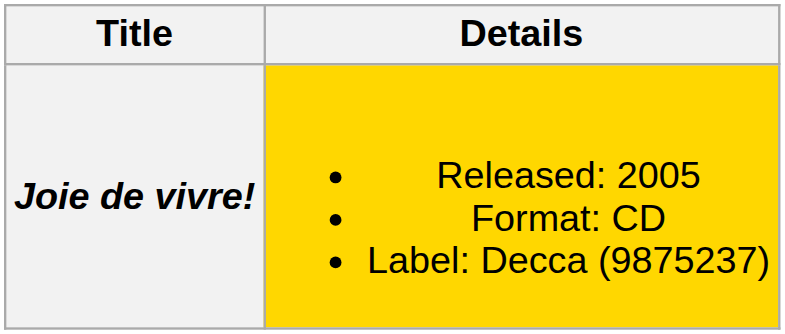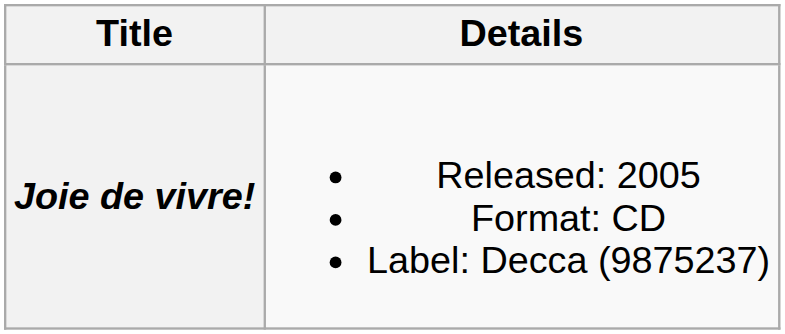(521, 218) gold background -> (521, 218) no background
